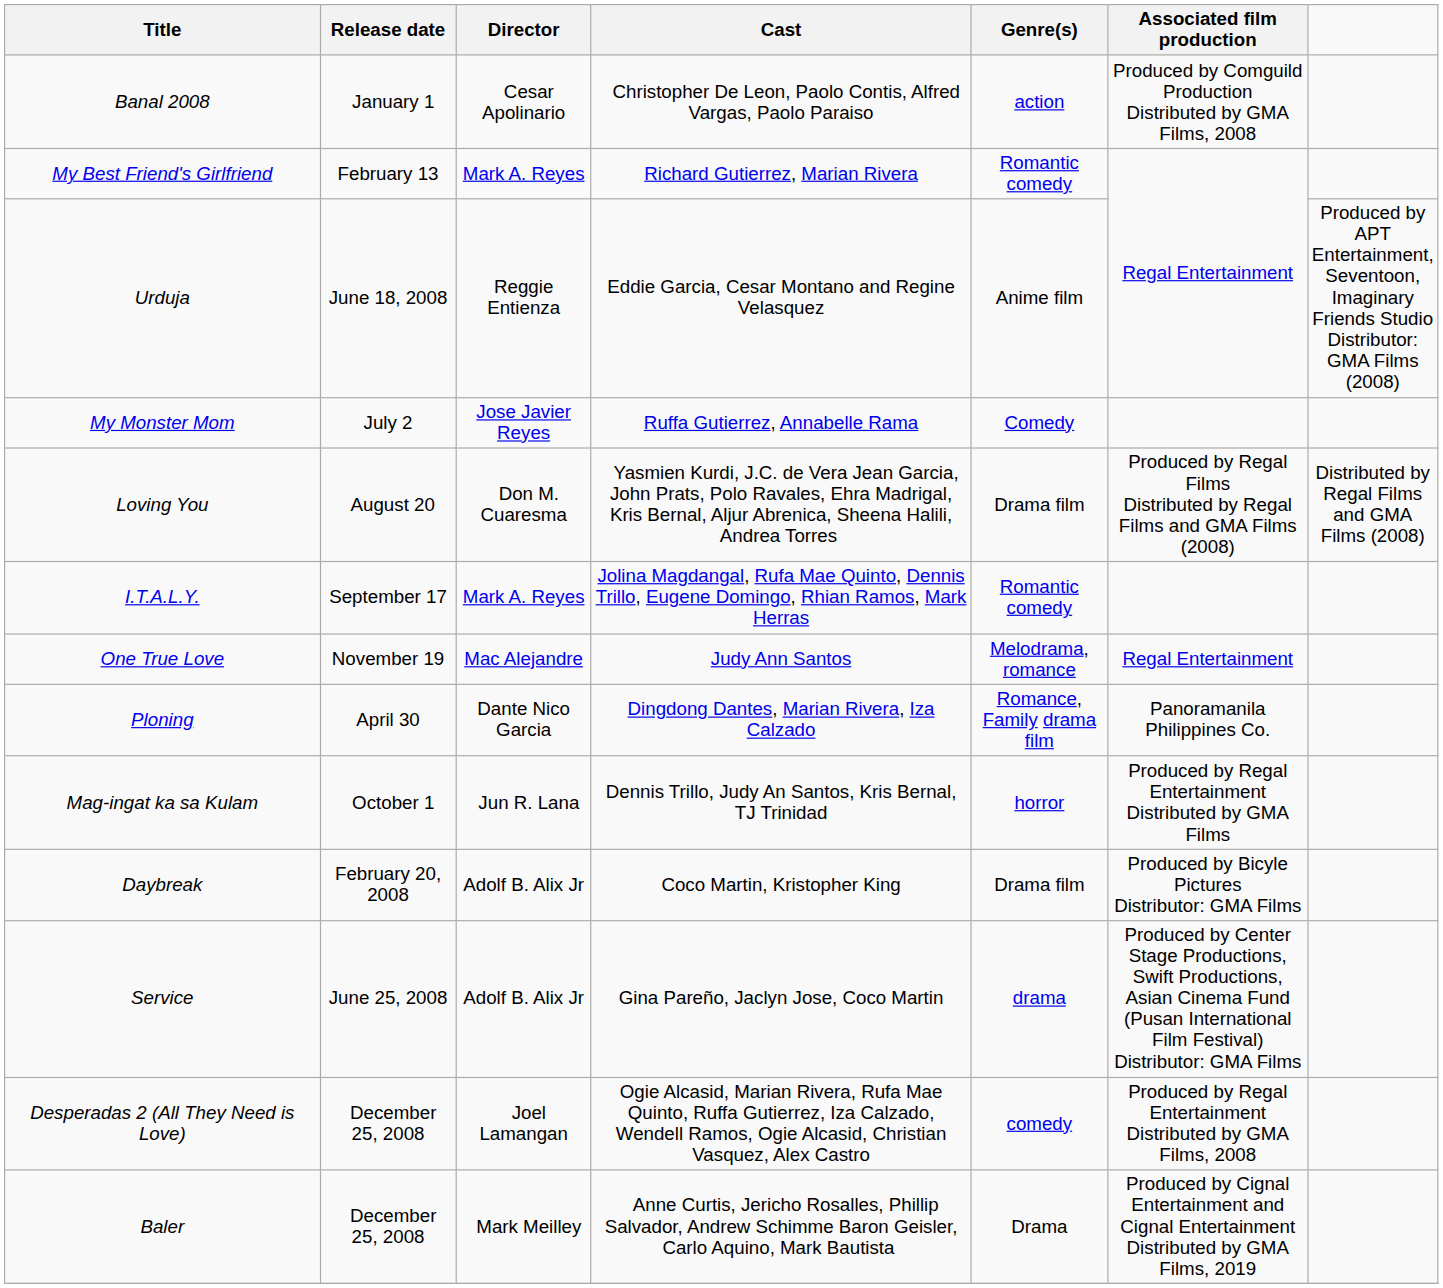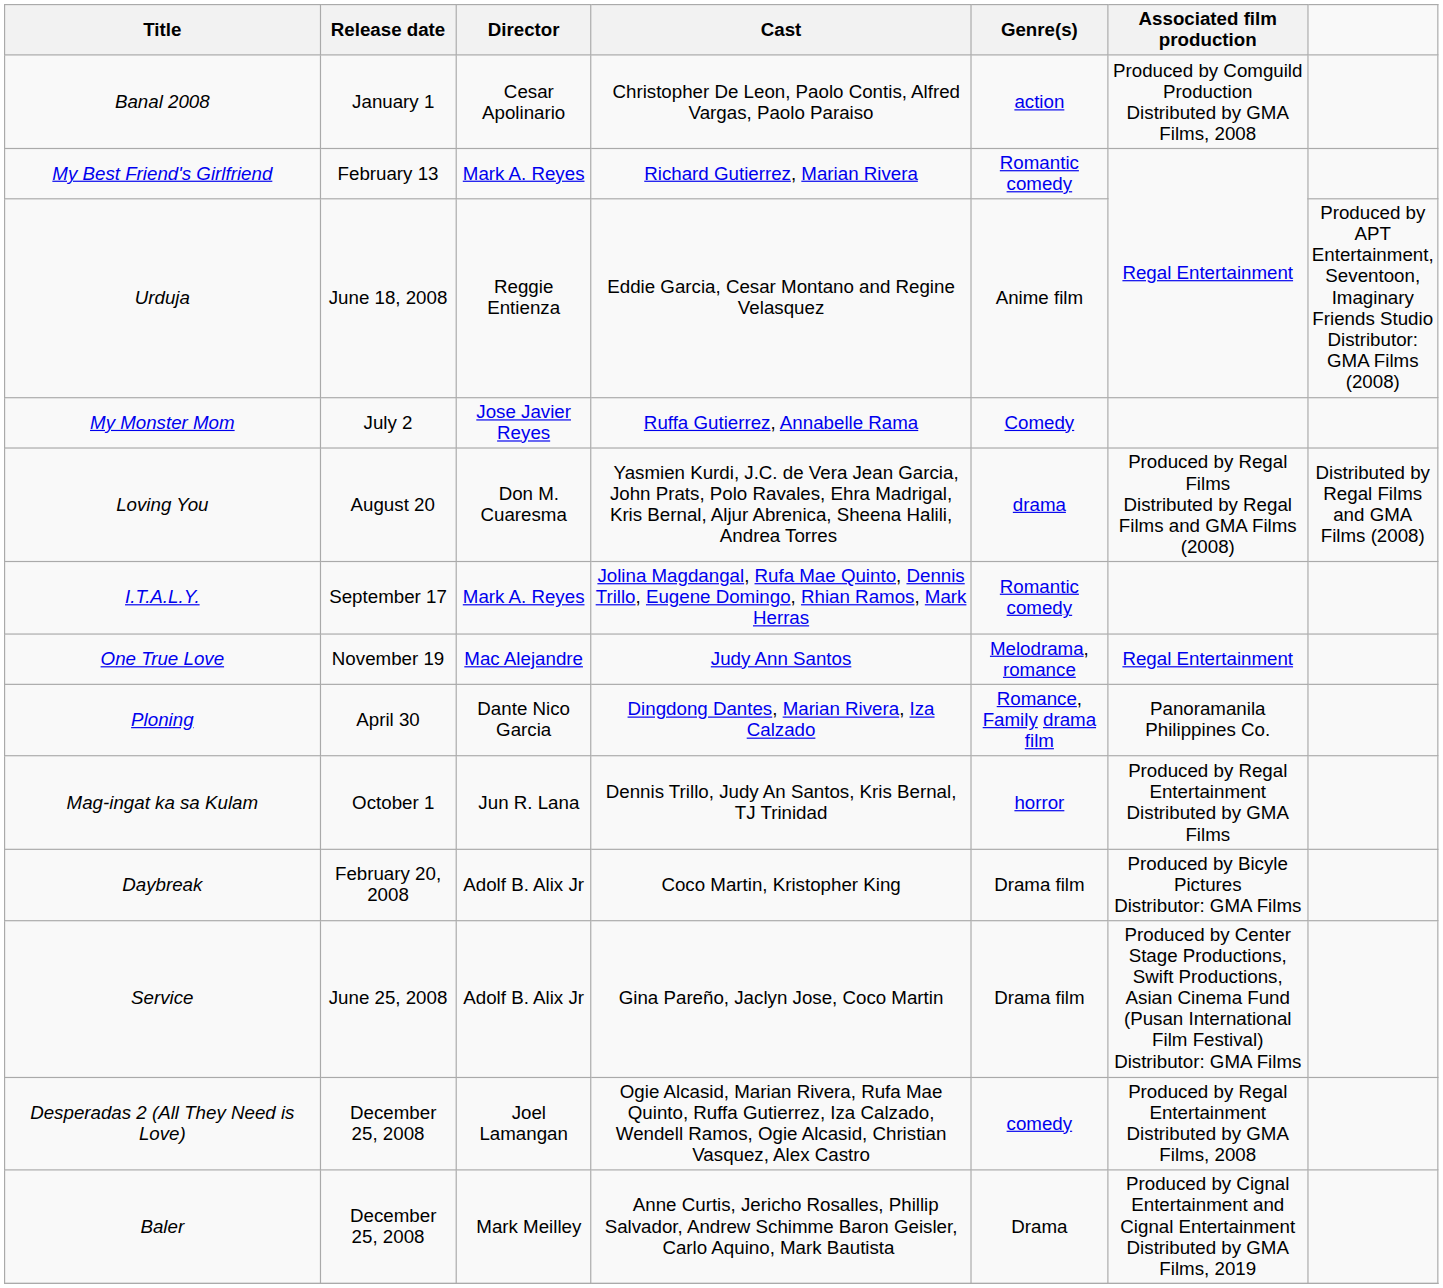(1039, 504) Drama film -> (1039, 504) drama
(1039, 998) drama -> (1039, 998) Drama film
